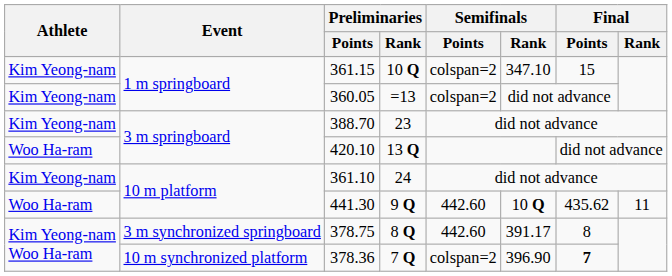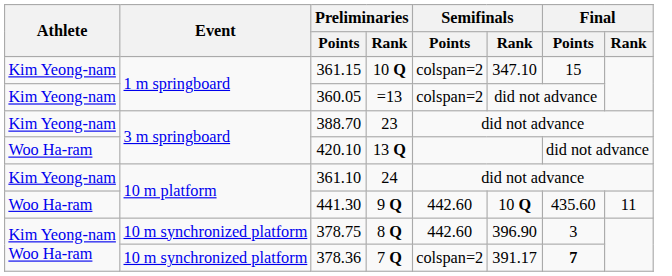(587, 204) 435.62 -> (573, 204) 435.60
(222, 231) 3 m synchronized springboard -> (215, 231) 10 m synchronized platform
(528, 231) 391.17 -> (515, 231) 396.90
(587, 231) 8 -> (573, 231) 3
(528, 258) 396.90 -> (515, 258) 391.17
